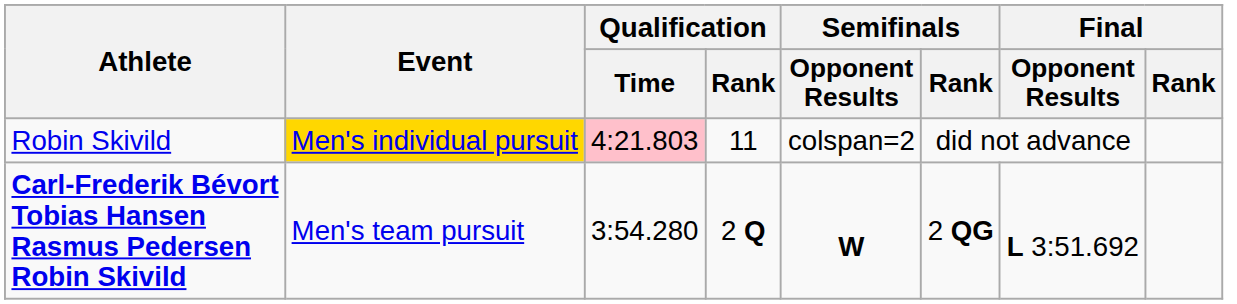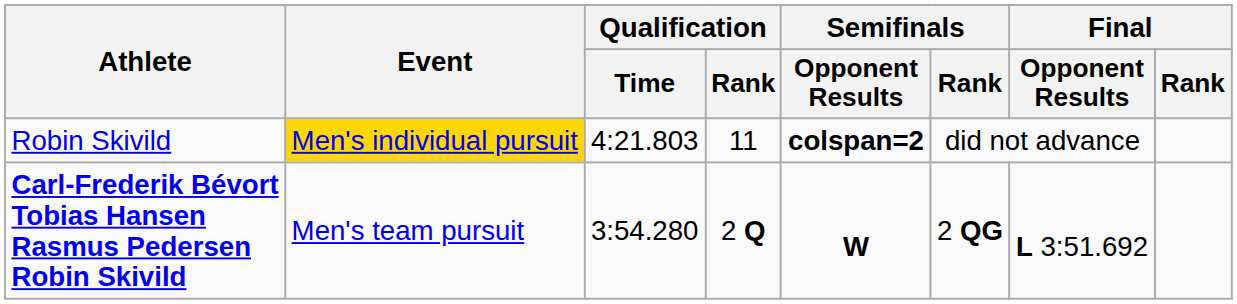(645, 141) pink background -> (645, 141) no background
(851, 141) normal -> (856, 141) bold
